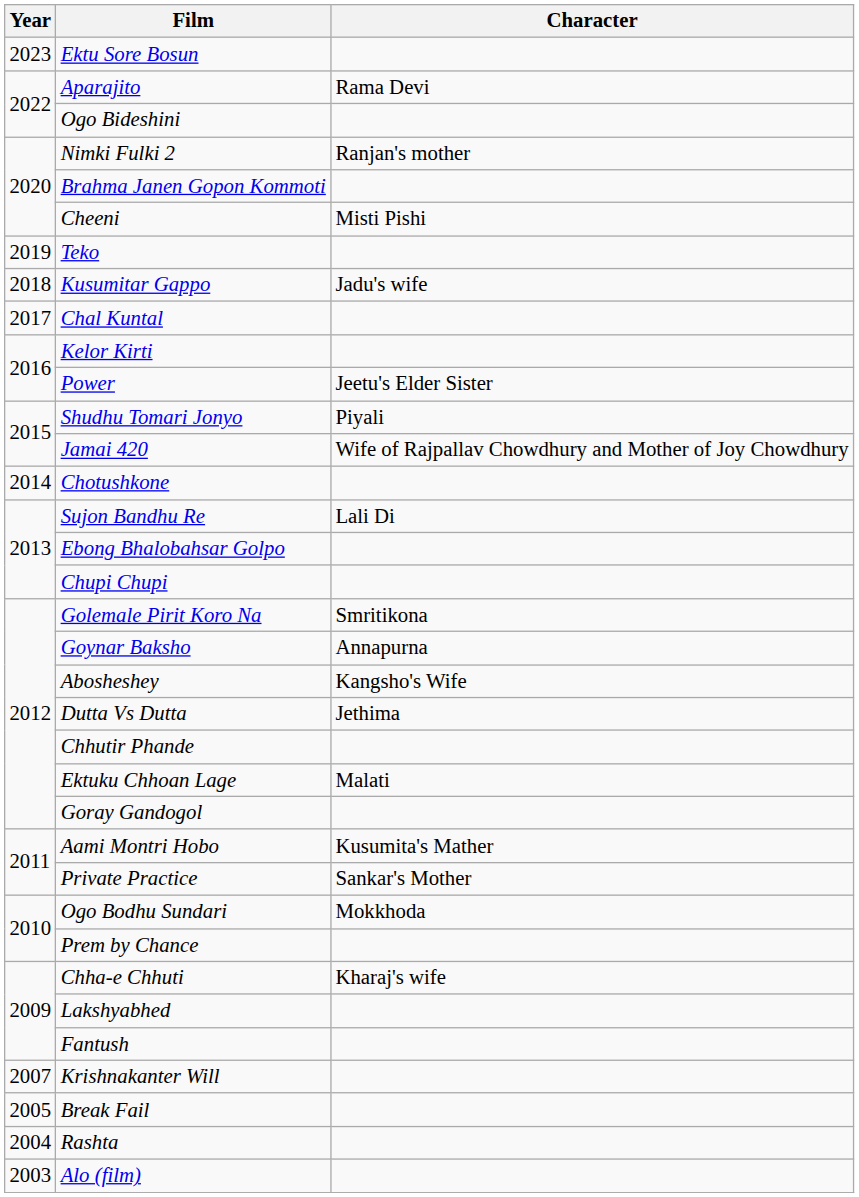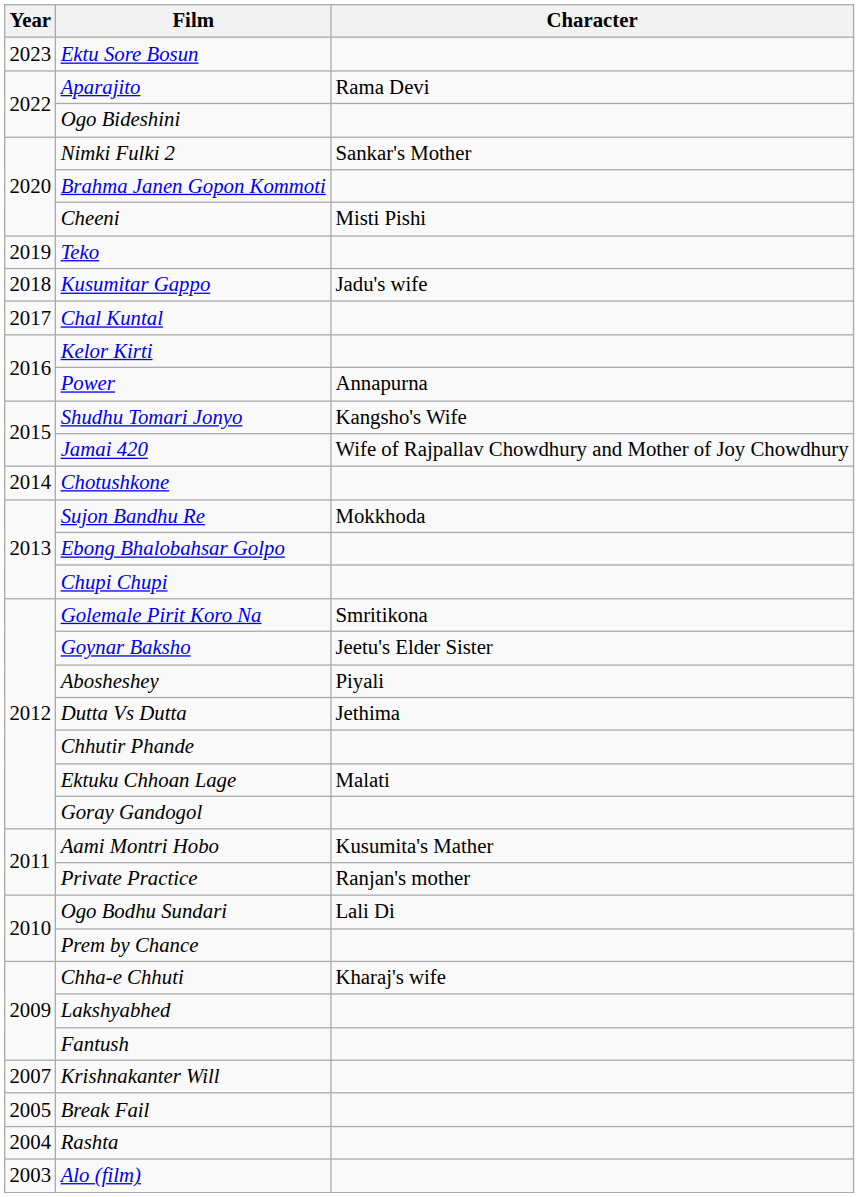(403, 152) Ranjan's mother -> (403, 152) Sankar's Mother
(414, 383) Jeetu's Elder Sister -> (382, 383) Annapurna
(360, 416) Piyali -> (401, 416) Kangsho's Wife
(365, 515) Lali Di -> (380, 515) Mokkhoda
(382, 647) Annapurna -> (414, 647) Jeetu's Elder Sister
(401, 680) Kangsho's Wife -> (360, 680) Piyali
(403, 878) Sankar's Mother -> (403, 878) Ranjan's mother
(380, 911) Mokkhoda -> (365, 911) Lali Di
